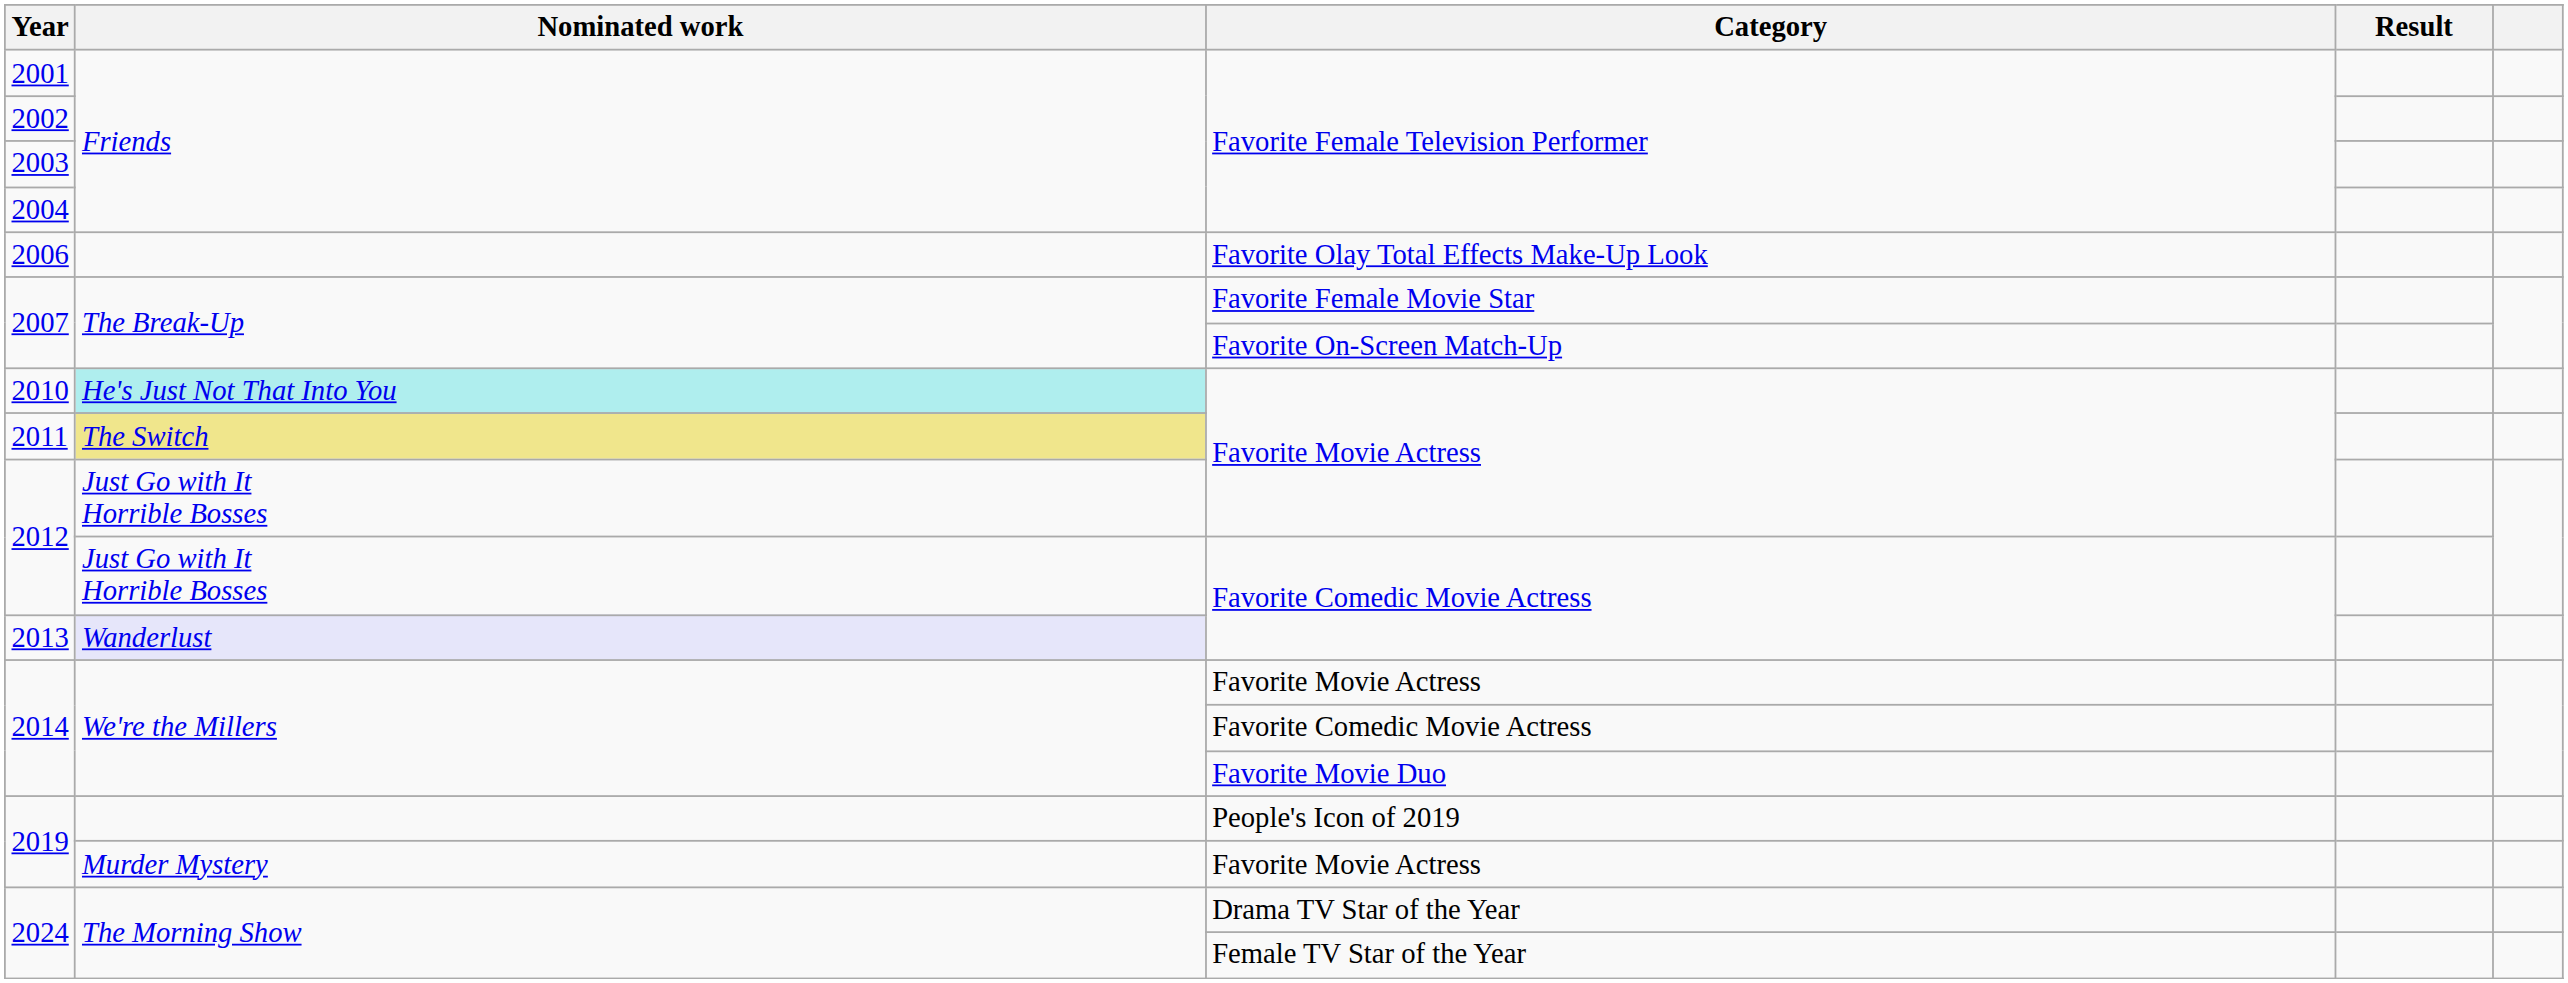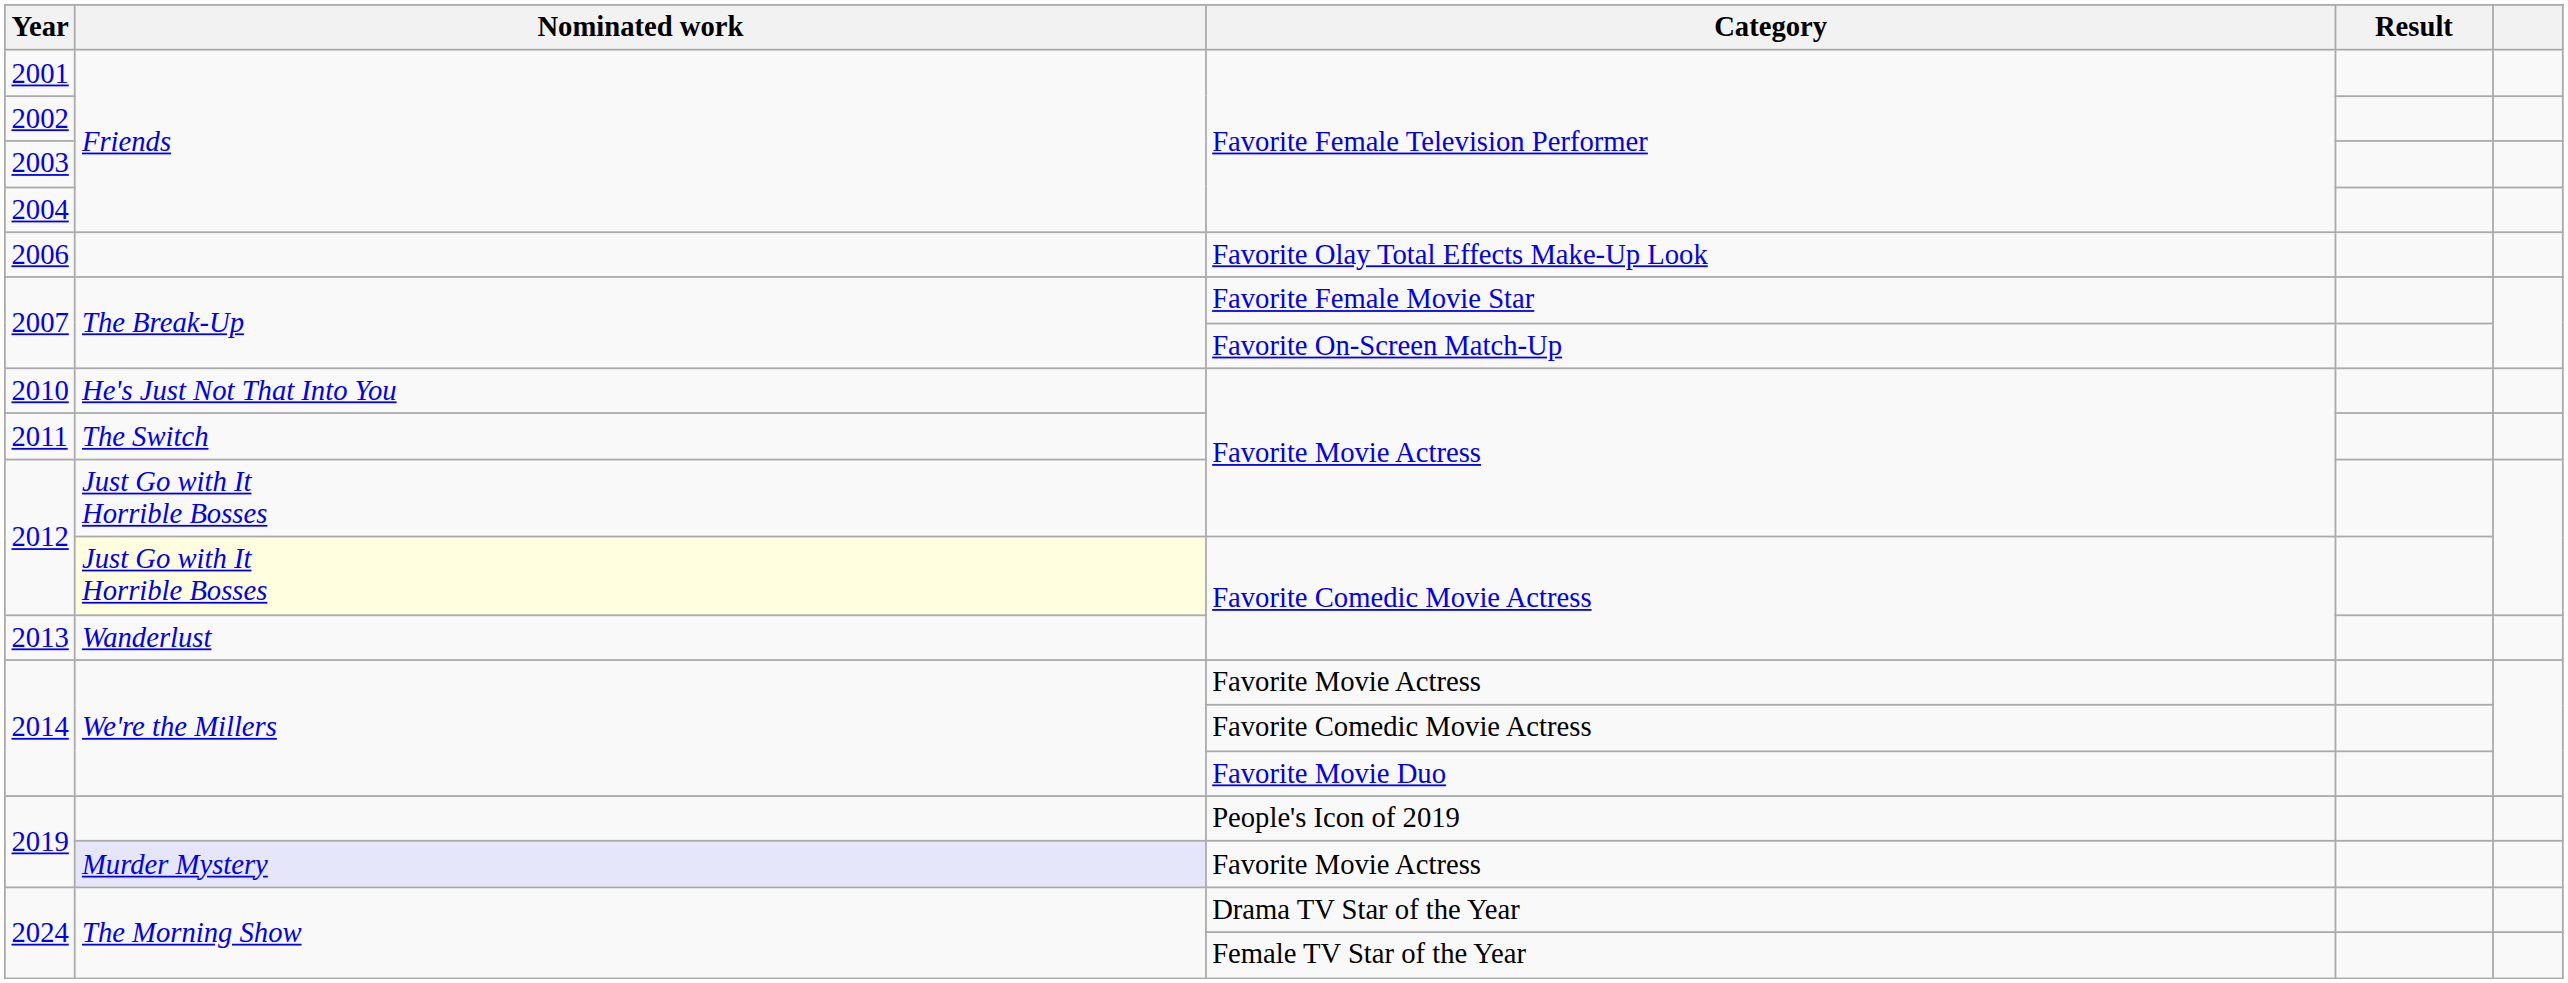(239, 390) paleturquoise background -> (239, 390) no background
(145, 436) khaki background -> (145, 436) no background
(175, 575) no background -> (175, 575) lightyellow background
(147, 636) lavender background -> (147, 636) no background
(175, 863) no background -> (175, 863) lavender background
